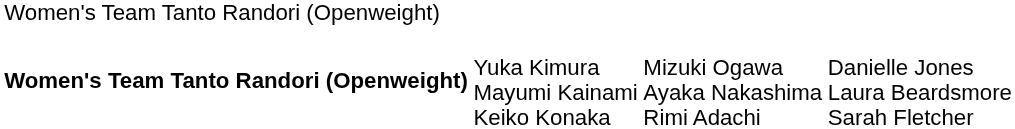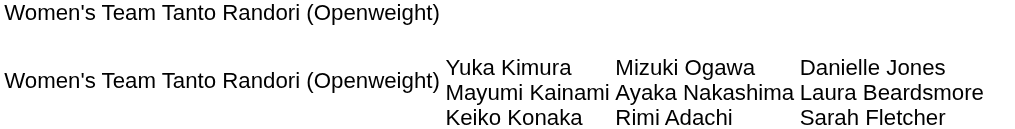(236, 80) bold -> (222, 80) normal
